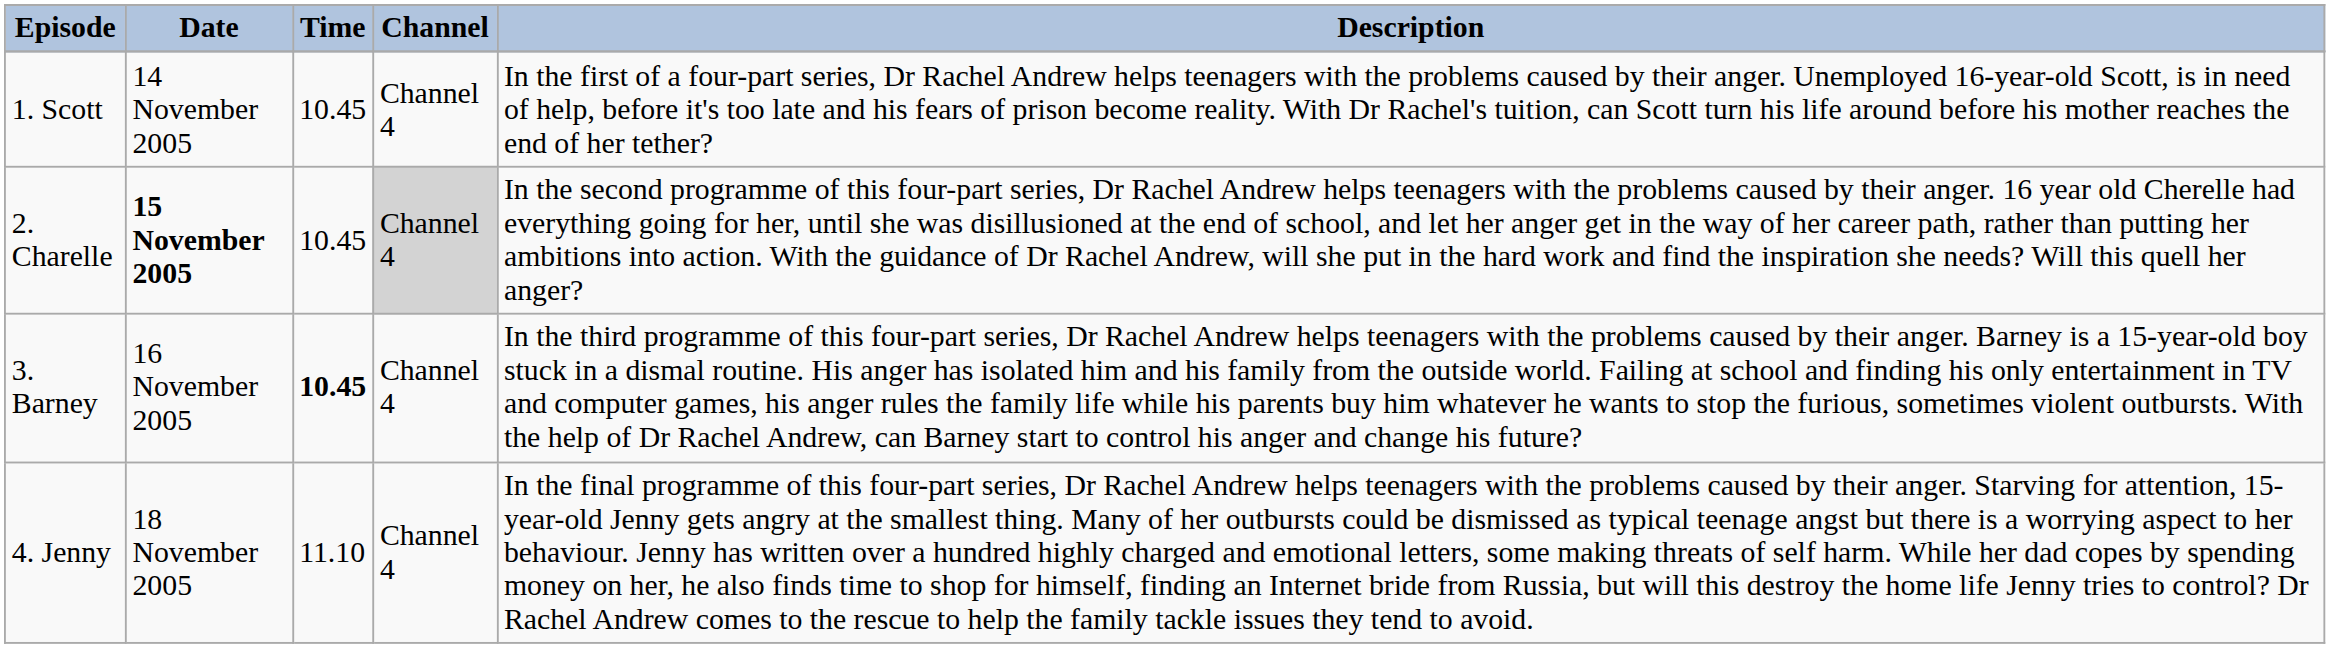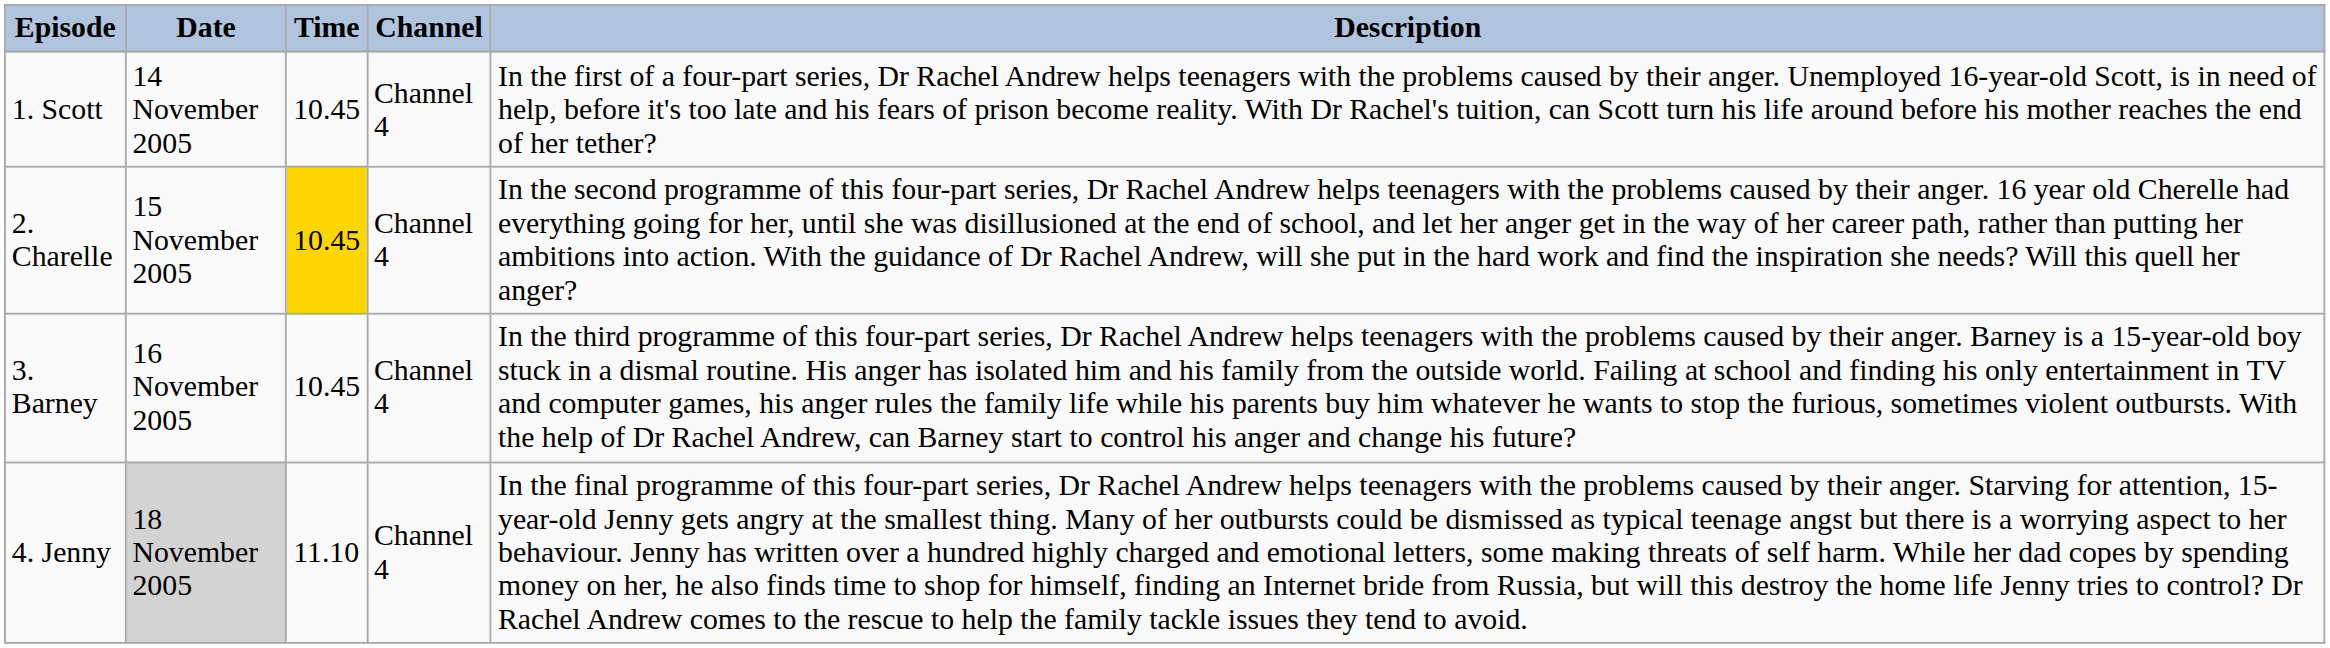(198, 239) bold -> (195, 239) normal
(333, 239) no background -> (327, 239) gold background
(429, 239) lightgrey background -> (424, 239) no background
(333, 387) bold -> (327, 387) normal
(195, 551) no background -> (195, 551) lightgrey background
